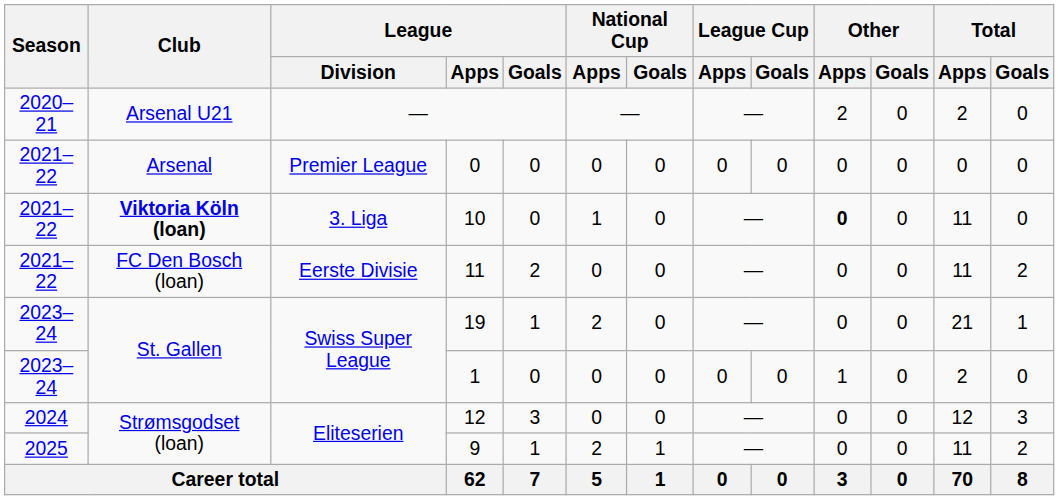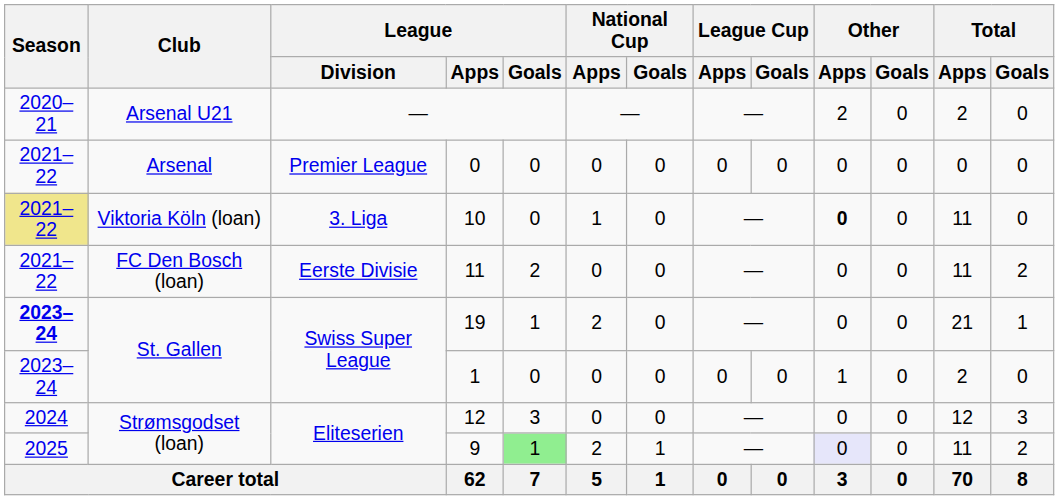(46, 218) no background -> (46, 218) khaki background
(179, 218) bold -> (179, 218) normal
(46, 323) normal -> (46, 323) bold
(535, 448) no background -> (535, 448) lightgreen background
(842, 448) no background -> (842, 448) lavender background
